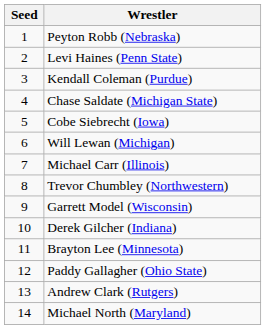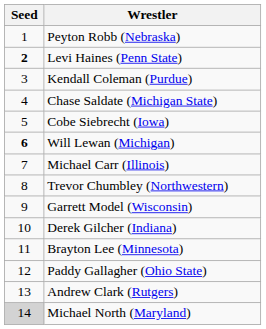(24, 57) normal -> (24, 57) bold
(24, 143) normal -> (24, 143) bold
(24, 313) no background -> (24, 313) lightgrey background
